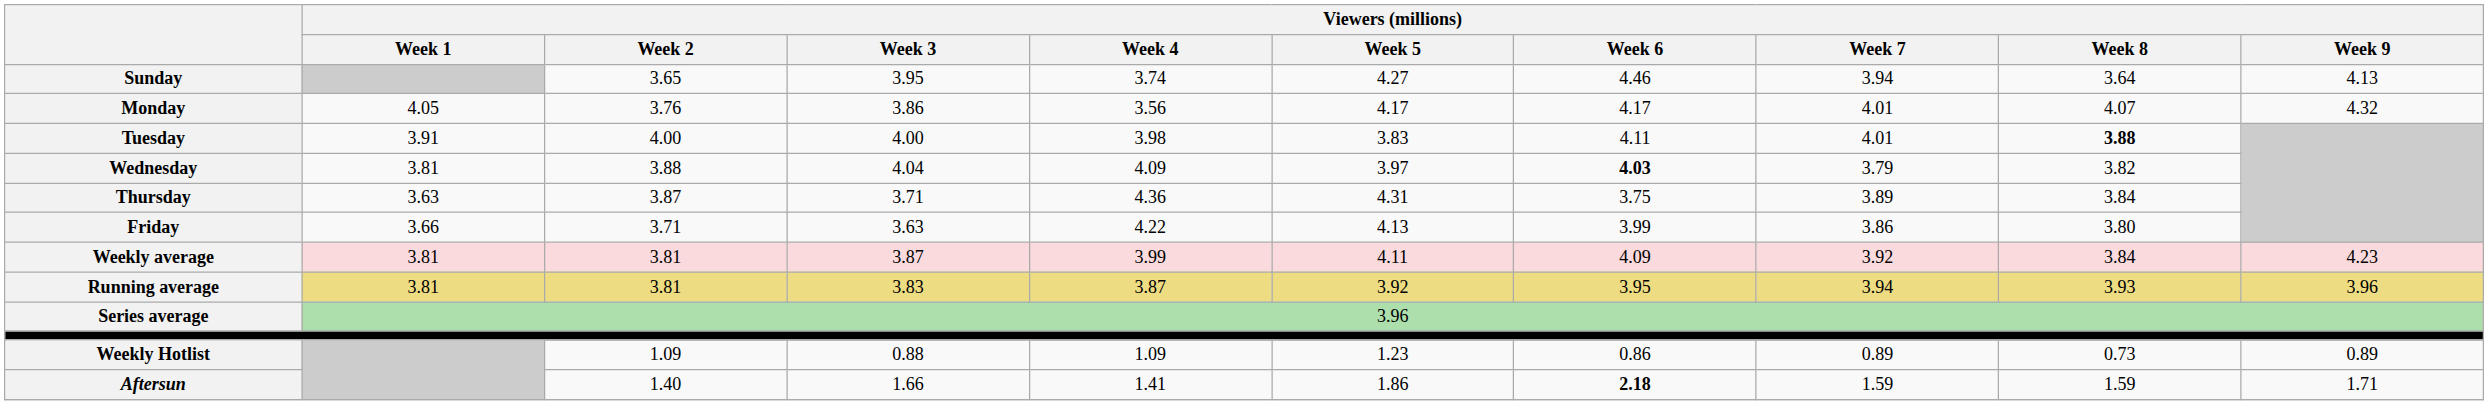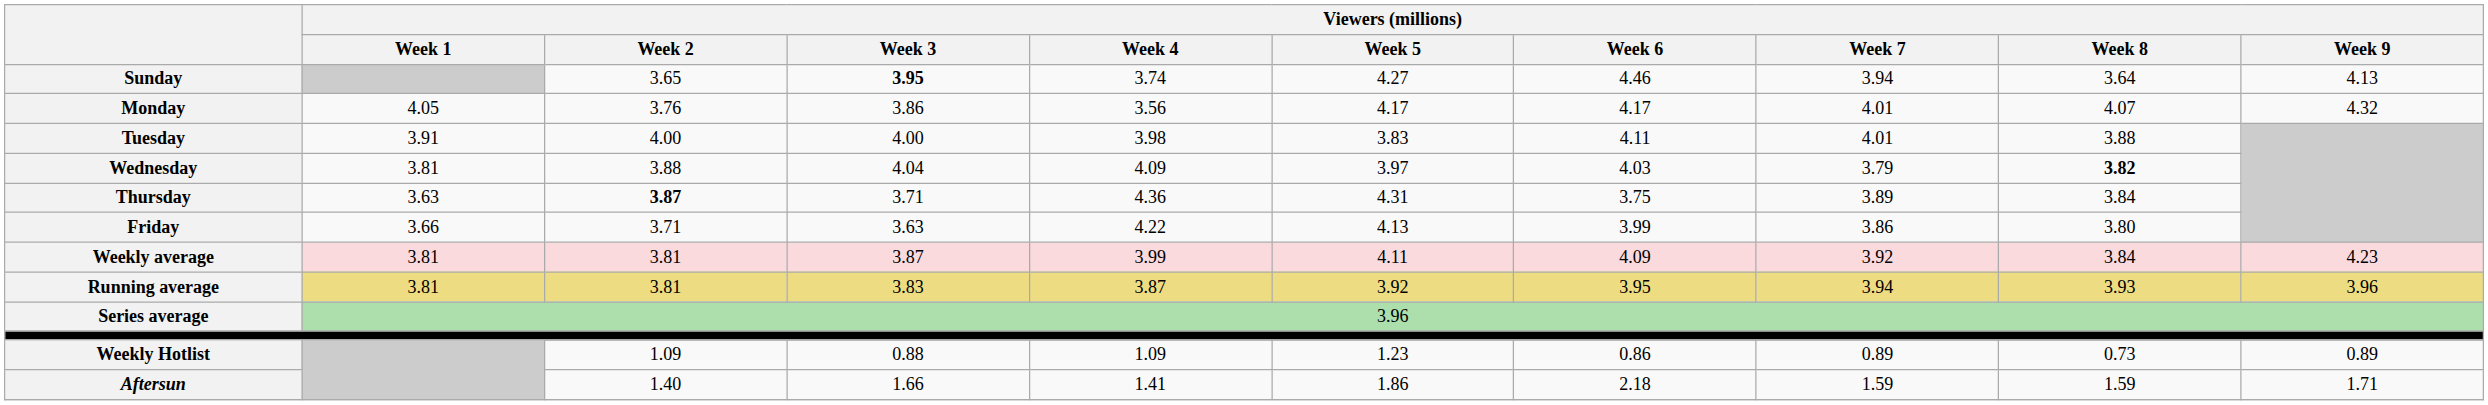(908, 79) normal -> (908, 79) bold
(2120, 138) bold -> (2120, 138) normal
(1635, 168) bold -> (1635, 168) normal
(2120, 168) normal -> (2120, 168) bold
(666, 197) normal -> (666, 197) bold
(1635, 384) bold -> (1635, 384) normal
